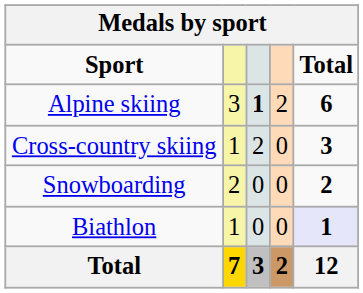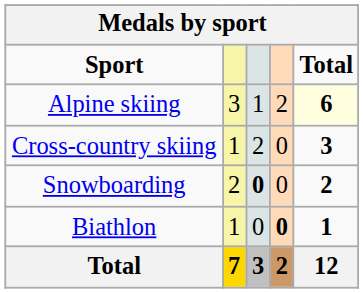(258, 104) bold -> (258, 104) normal
(326, 104) no background -> (326, 104) lightyellow background
(258, 185) normal -> (258, 185) bold
(282, 226) normal -> (282, 226) bold
(326, 226) lavender background -> (326, 226) no background
